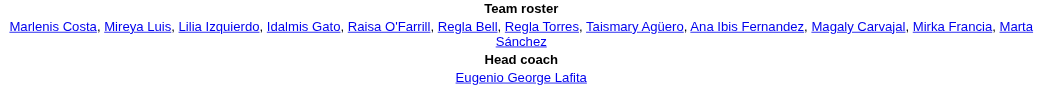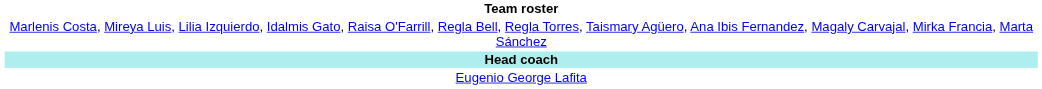(521, 59) no background -> (521, 59) paleturquoise background
